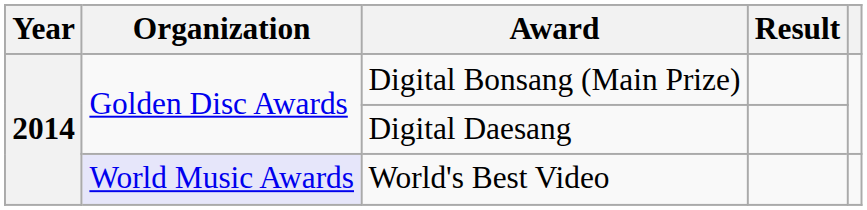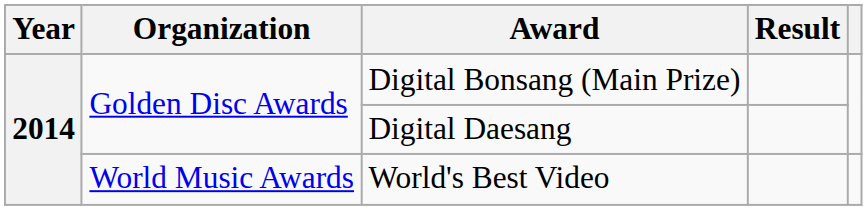(222, 178) lavender background -> (222, 178) no background
